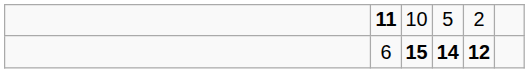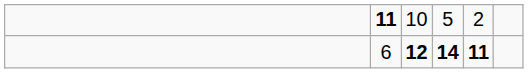(417, 51) 15 -> (417, 51) 12
(479, 51) 12 -> (479, 51) 11
